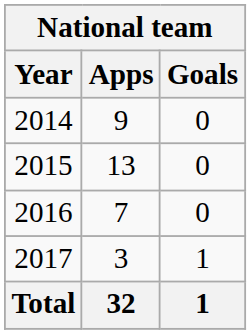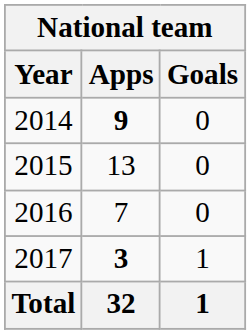(121, 119) normal -> (121, 119) bold
(121, 258) normal -> (121, 258) bold
